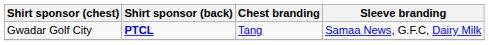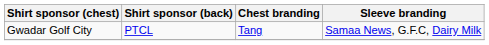(139, 30) bold -> (139, 30) normal
